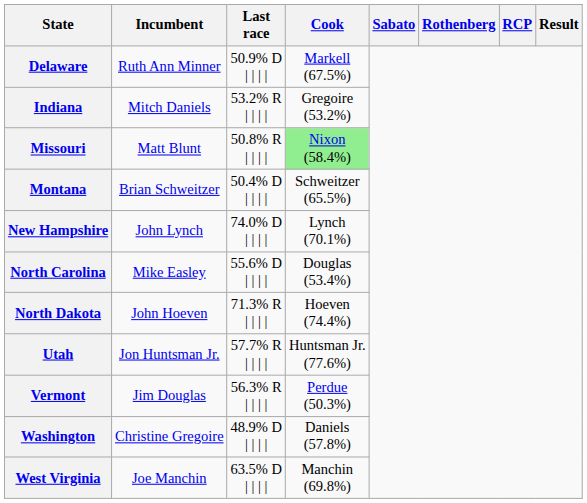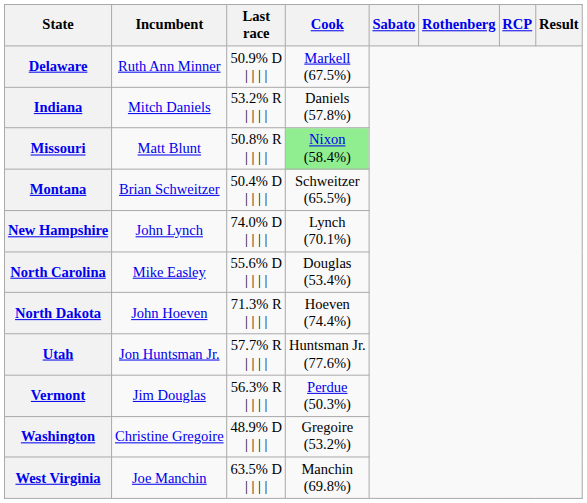(327, 107) Gregoire (53.2%) -> (327, 107) Daniels (57.8%)
(327, 437) Daniels (57.8%) -> (327, 437) Gregoire (53.2%)
